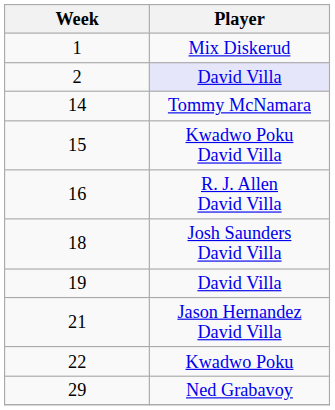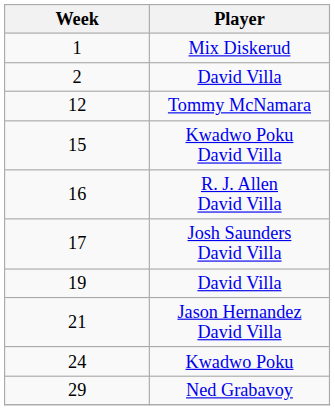(239, 76) lavender background -> (239, 76) no background
(77, 105) 14 -> (77, 105) 12
(77, 243) 18 -> (77, 243) 17
(77, 361) 22 -> (77, 361) 24
